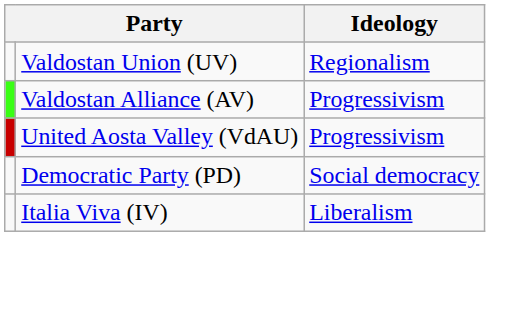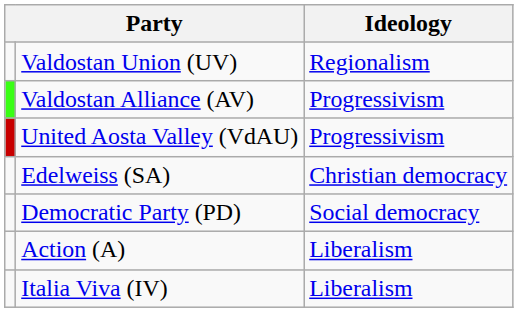+ row: (96, 174)
+ row: (73, 250)
